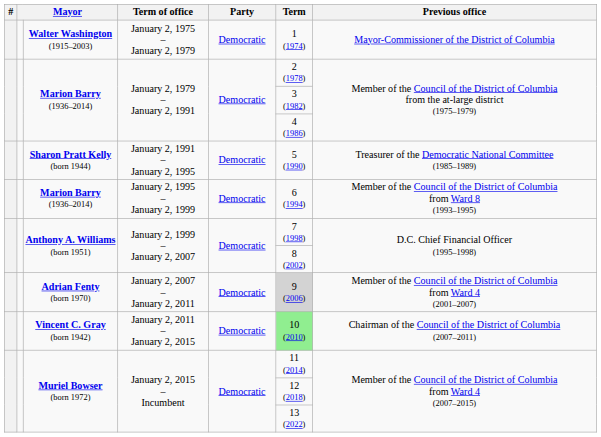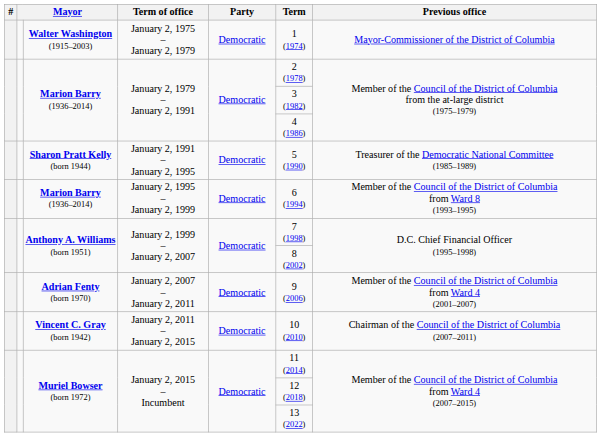(294, 292) lightgrey background -> (294, 292) no background
(294, 331) lightgreen background -> (294, 331) no background
